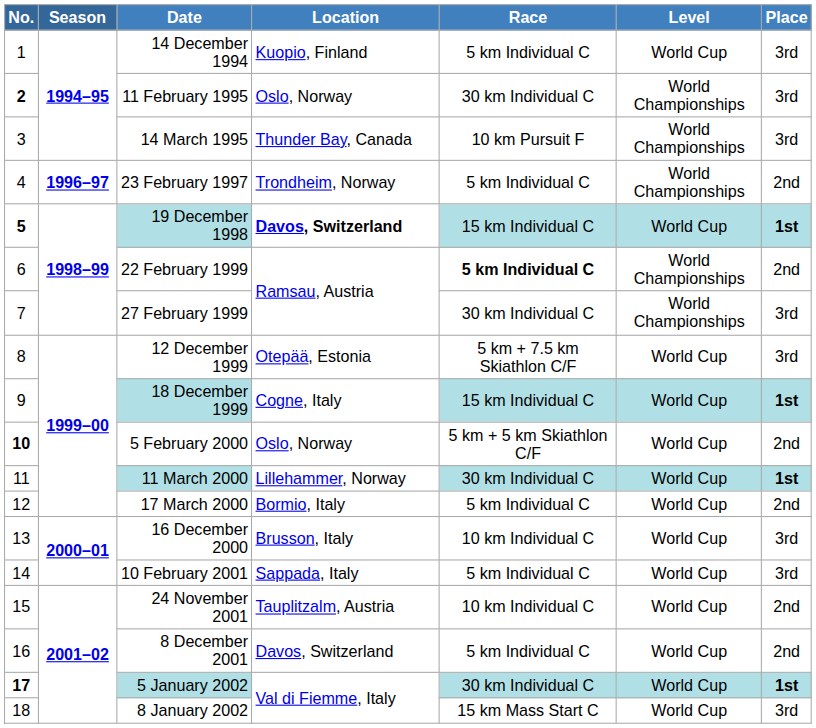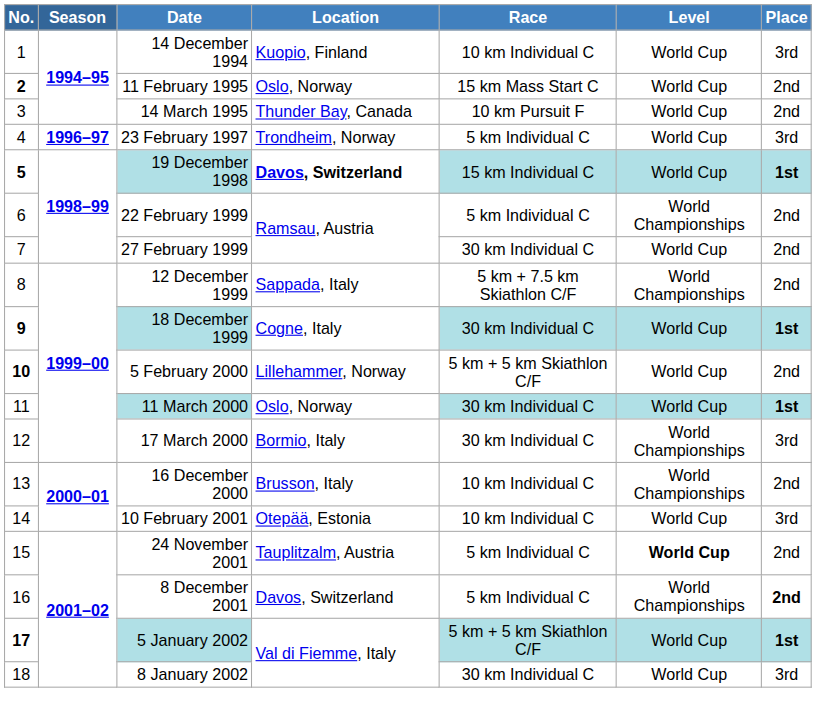(528, 52) 5 km Individual C -> (528, 52) 10 km Individual C
(528, 96) 30 km Individual C -> (528, 87) 15 km Mass Start C
(689, 96) World Championships -> (689, 87) World Cup
(787, 96) 3rd -> (787, 87) 2nd
(689, 139) World Championships -> (689, 112) World Cup
(787, 139) 3rd -> (787, 112) 2nd
(689, 183) World Championships -> (689, 138) World Cup
(787, 183) 2nd -> (787, 138) 3rd
(528, 270) bold -> (528, 216) normal
(689, 313) World Championships -> (689, 250) World Cup
(787, 313) 3rd -> (787, 250) 2nd
(313, 357) Otepää, Estonia -> (307, 285) Sappada, Italy
(689, 357) World Cup -> (689, 285) World Championships
(787, 357) 3rd -> (787, 285) 2nd
(21, 400) normal -> (21, 328) bold
(528, 400) 15 km Individual C -> (528, 328) 30 km Individual C
(304, 444) Oslo, Norway -> (331, 372) Lillehammer, Norway
(331, 478) Lillehammer, Norway -> (304, 406) Oslo, Norway
(528, 504) 5 km Individual C -> (528, 441) 30 km Individual C
(689, 504) World Cup -> (689, 441) World Championships
(787, 504) 2nd -> (787, 441) 3rd
(689, 538) World Cup -> (689, 484) World Championships
(787, 538) 3rd -> (787, 484) 2nd
(307, 573) Sappada, Italy -> (313, 519) Otepää, Estonia
(528, 573) 5 km Individual C -> (528, 519) 10 km Individual C
(528, 607) 10 km Individual C -> (528, 553) 5 km Individual C
(689, 607) normal -> (689, 553) bold
(689, 651) World Cup -> (689, 597) World Championships
(787, 651) normal -> (787, 597) bold
(528, 685) 30 km Individual C -> (528, 640) 5 km + 5 km Skiathlon C/F
(528, 711) 15 km Mass Start C -> (528, 675) 30 km Individual C
